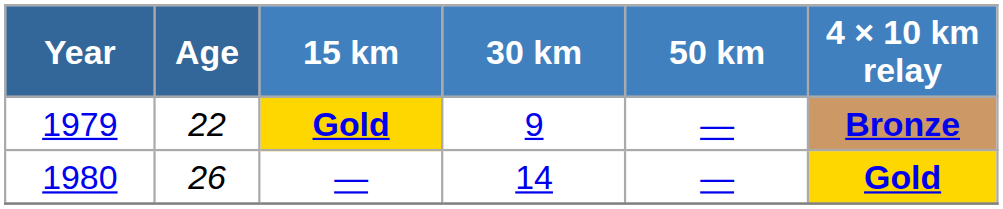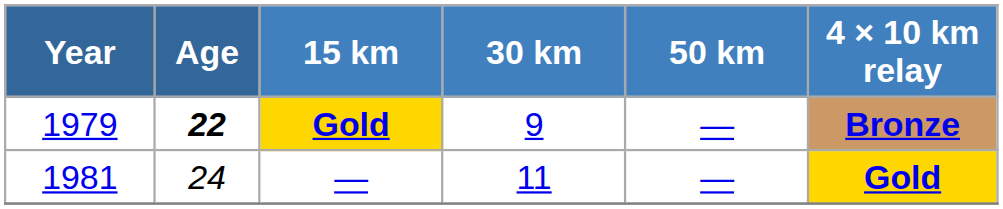(207, 124) normal -> (207, 124) bold
(80, 177) 1980 -> (80, 177) 1981
(207, 177) 26 -> (207, 177) 24
(534, 177) 14 -> (534, 177) 11
